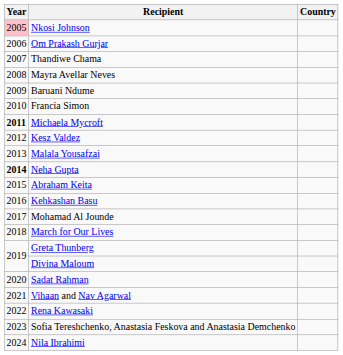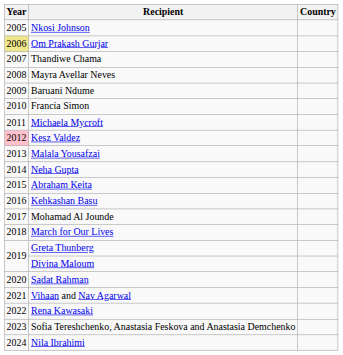(17, 28) pink background -> (17, 28) no background
(17, 43) no background -> (17, 43) khaki background
(16, 122) bold -> (16, 122) normal
(17, 138) no background -> (17, 138) pink background
(17, 169) bold -> (17, 169) normal
